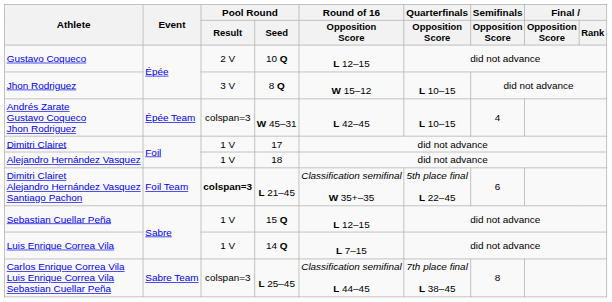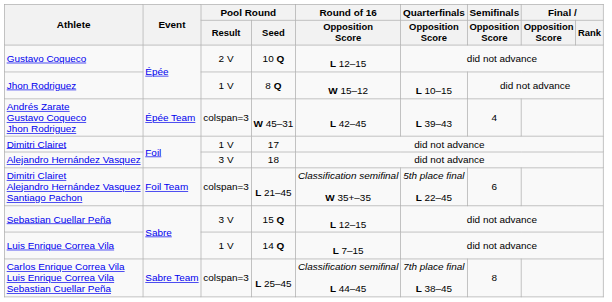(228, 86) 3 V -> (226, 86) 1 V
(437, 123) L 10–15 -> (434, 123) L 39–43
(228, 160) 1 V -> (226, 160) 3 V
(228, 187) bold -> (226, 187) normal
(228, 219) 1 V -> (226, 219) 3 V
